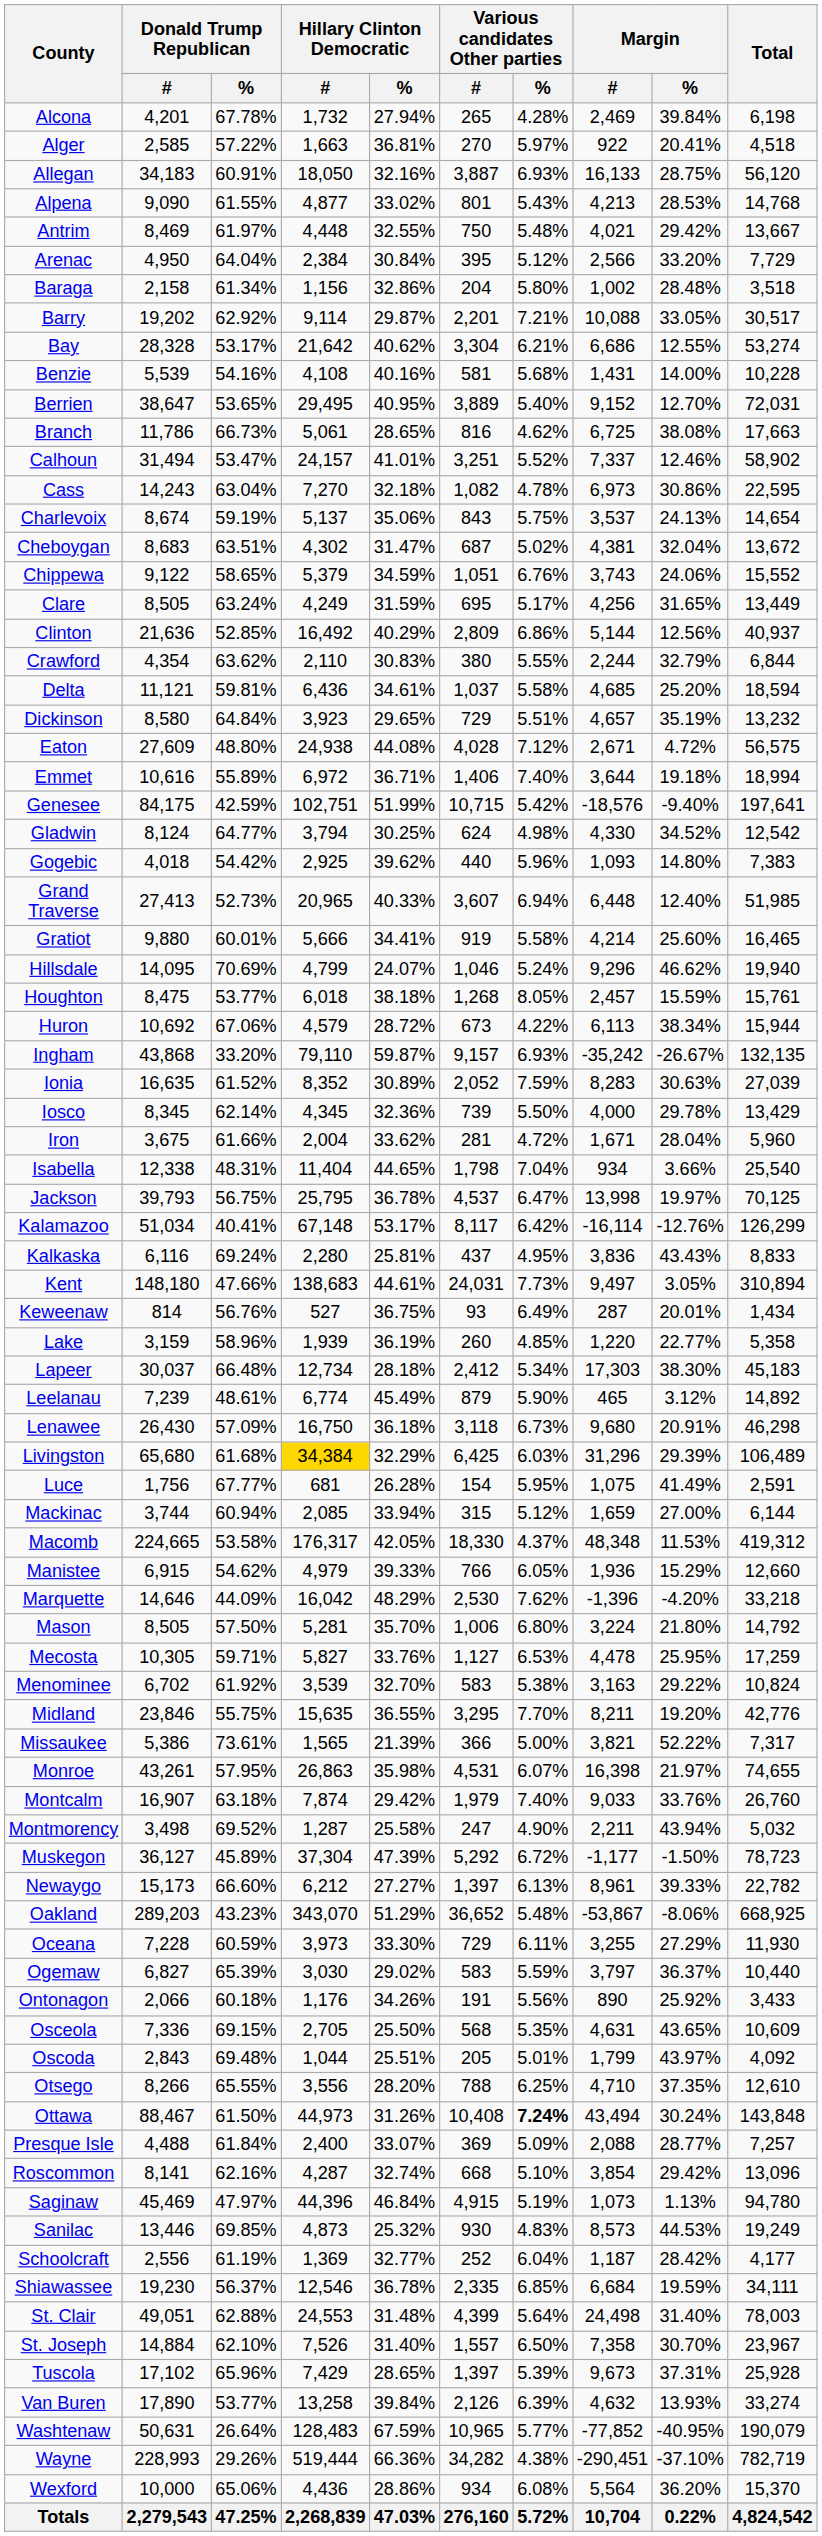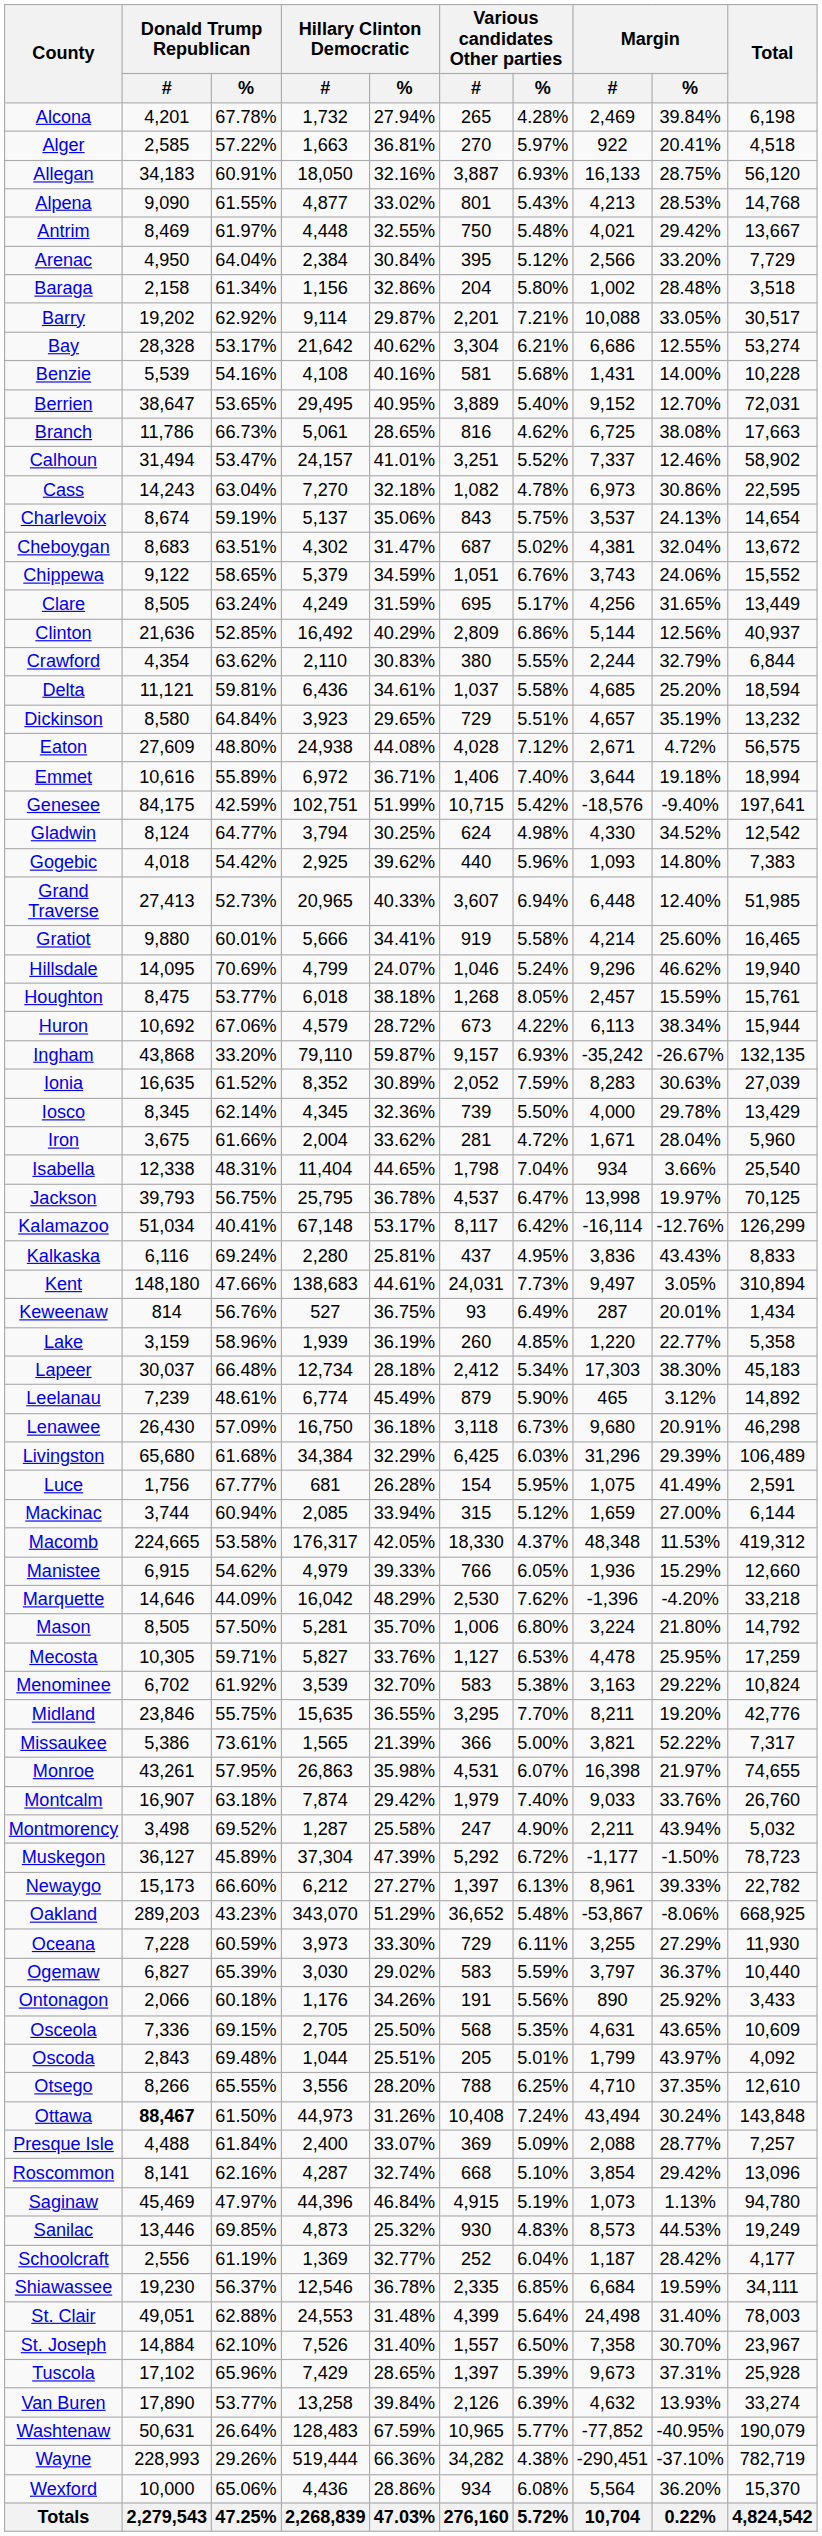(325, 1456) gold background -> (325, 1456) no background
(167, 2115) normal -> (167, 2115) bold
(543, 2115) bold -> (543, 2115) normal
